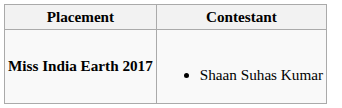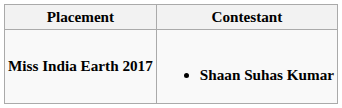(241, 75) normal -> (247, 75) bold
